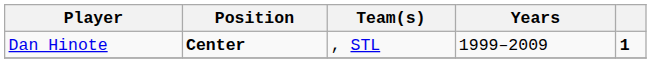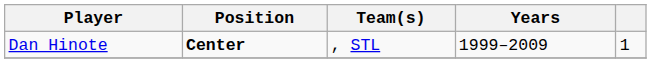(625, 45) bold -> (625, 45) normal
